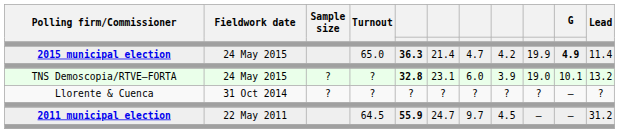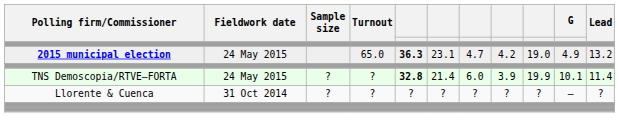(443, 55) 21.4 -> (443, 55) 23.1
(539, 55) 19.9 -> (539, 55) 19.0
(571, 55) bold -> (571, 55) normal
(601, 55) 11.4 -> (601, 55) 13.2
(443, 77) 23.1 -> (443, 77) 21.4
(539, 77) 19.0 -> (539, 77) 19.9
(601, 77) 13.2 -> (601, 77) 11.4
- row: (104, 116)
